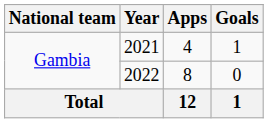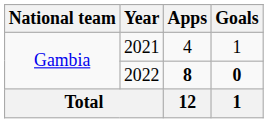(187, 74) normal -> (187, 74) bold
(237, 74) normal -> (237, 74) bold
